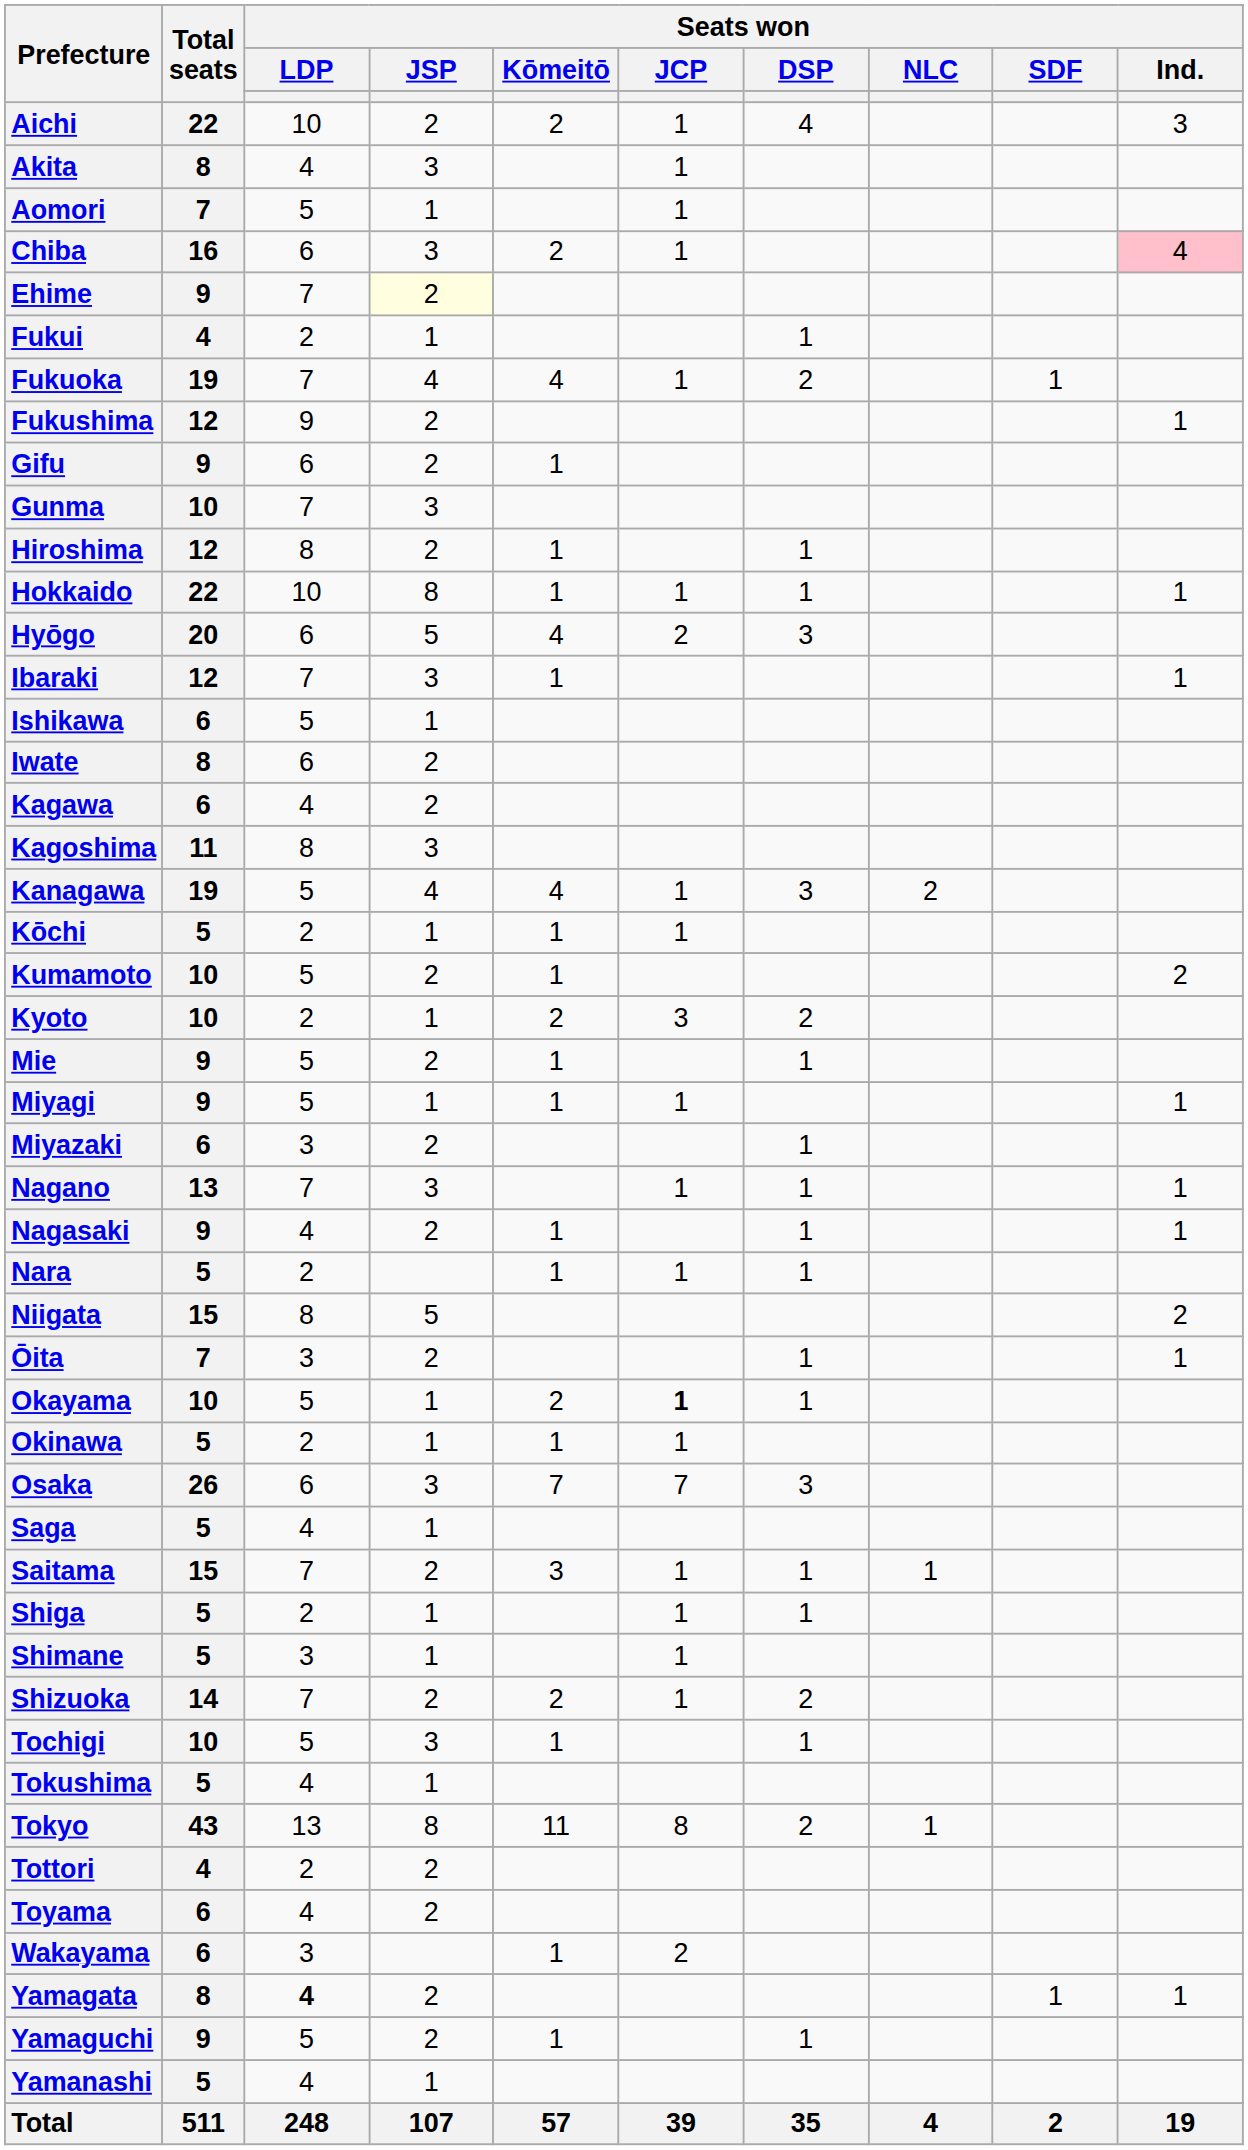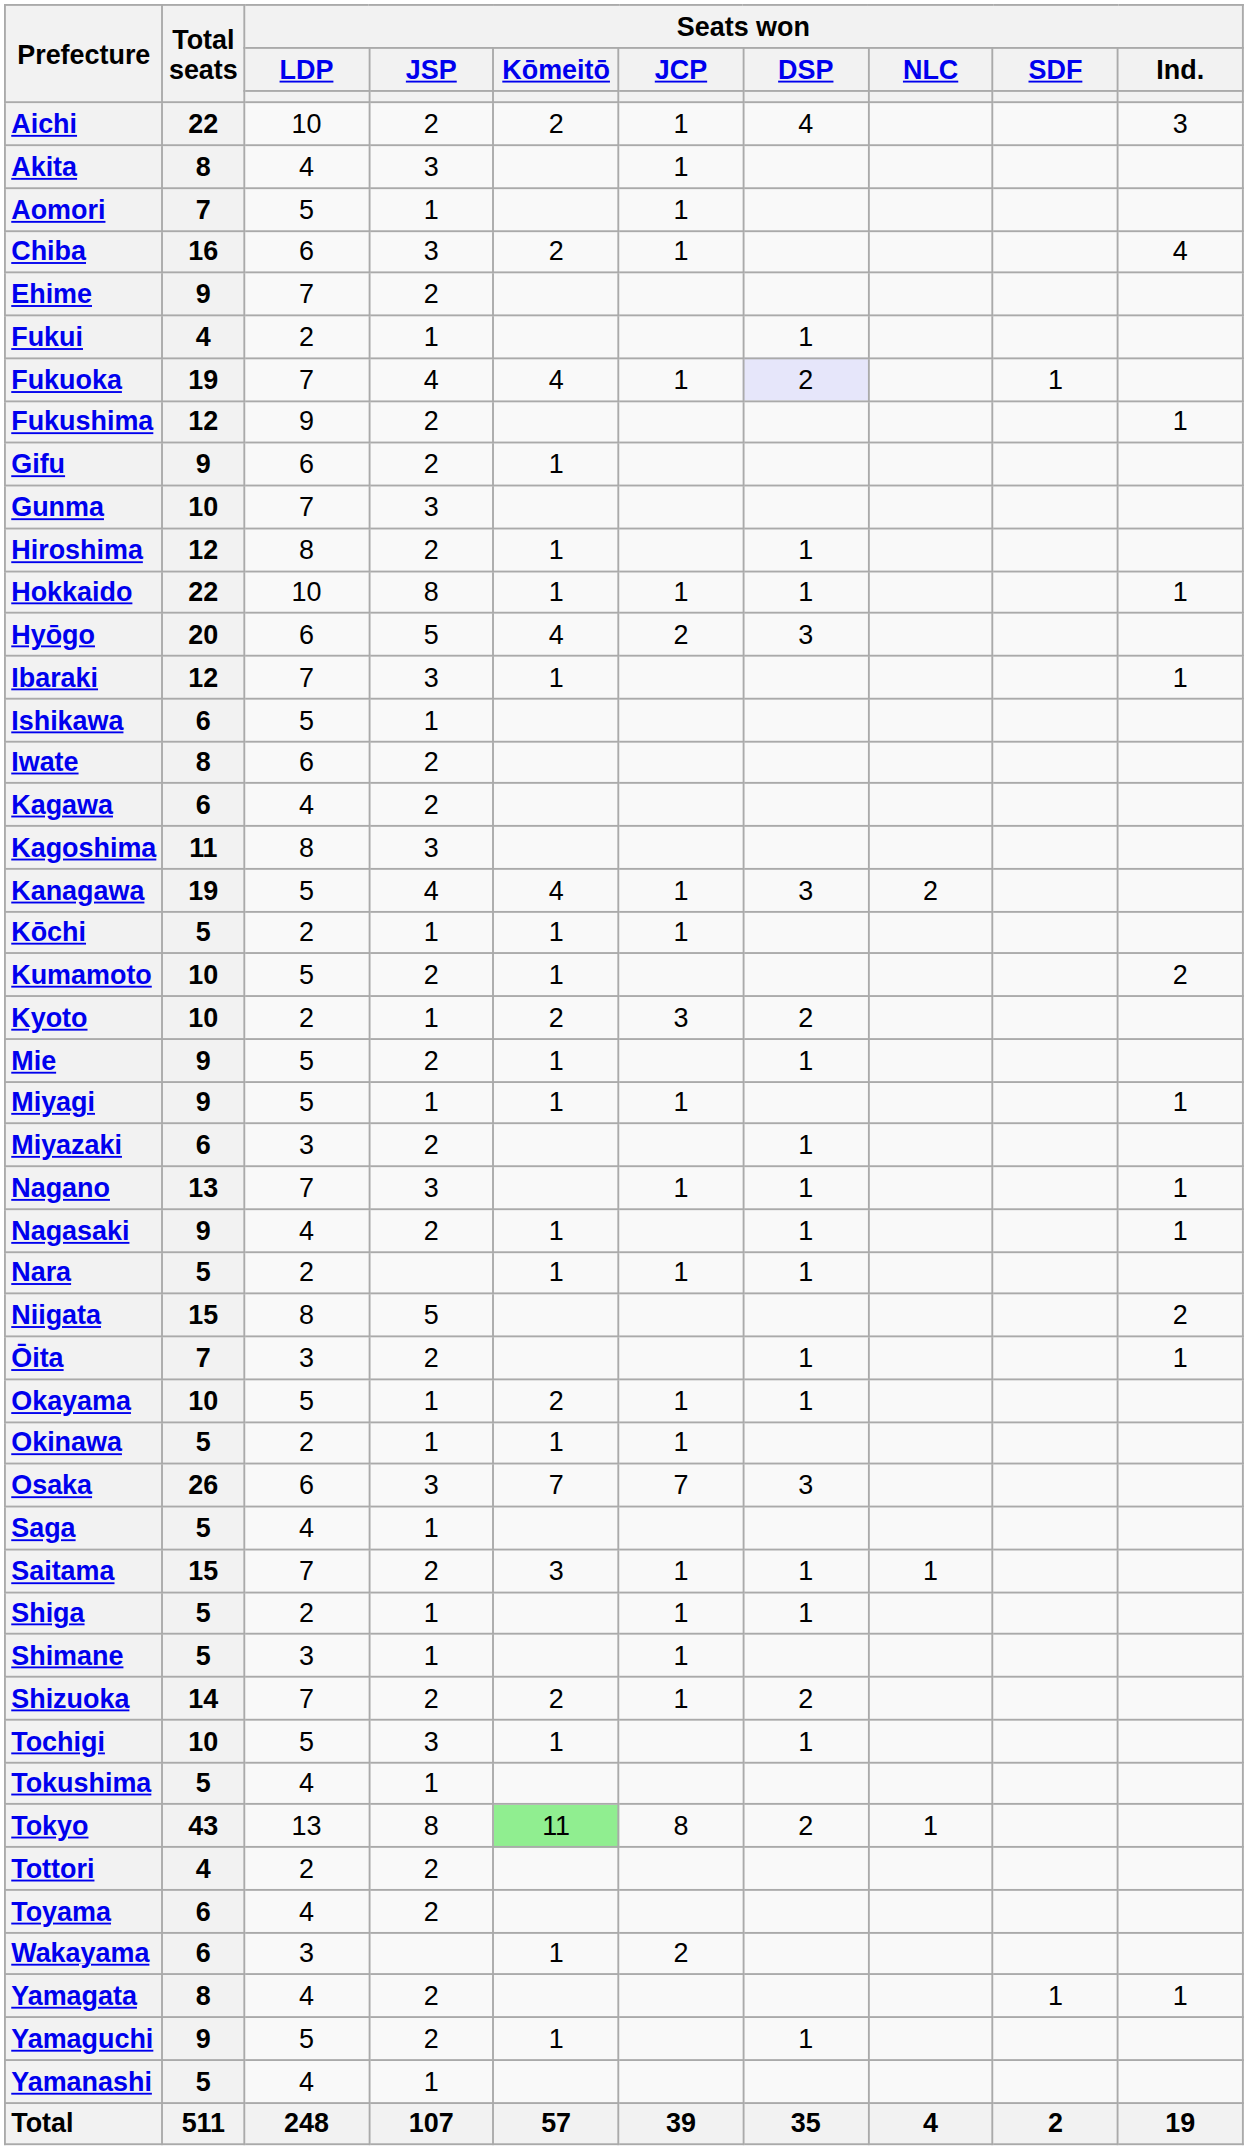(1180, 252) pink background -> (1180, 252) no background
(431, 294) lightyellow background -> (431, 294) no background
(806, 380) no background -> (806, 380) lavender background
(681, 1401) bold -> (681, 1401) normal
(556, 1826) no background -> (556, 1826) lightgreen background
(306, 1996) bold -> (306, 1996) normal
